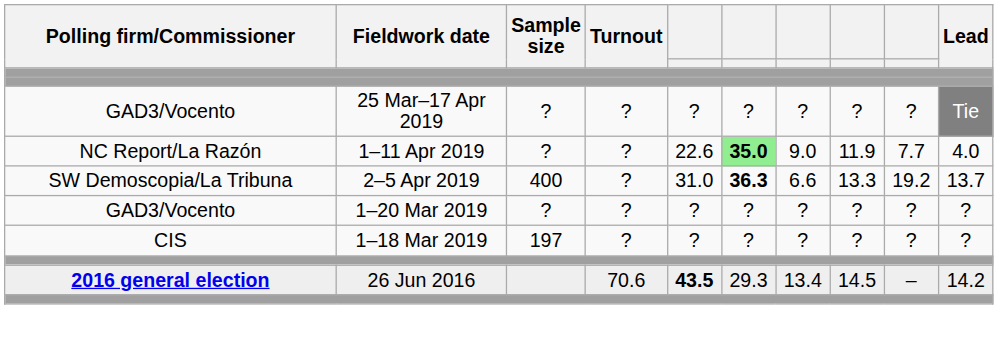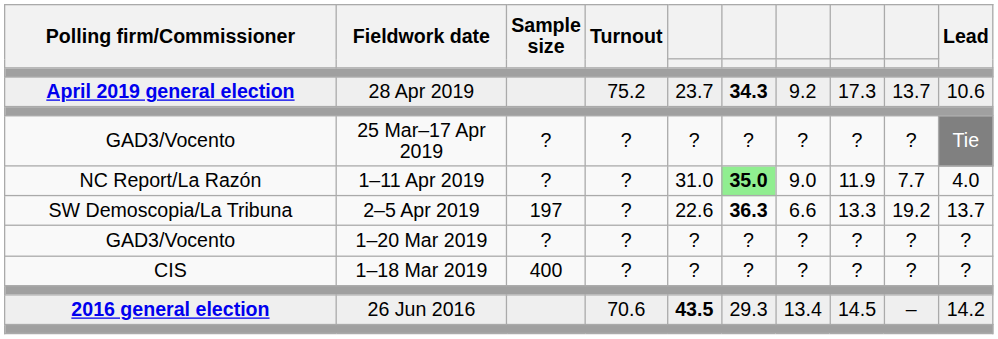+ row: (170, 91)
(694, 151) 22.6 -> (694, 181) 31.0
(546, 181) 400 -> (546, 210) 197
(694, 181) 31.0 -> (694, 210) 22.6
(546, 240) 197 -> (546, 270) 400
